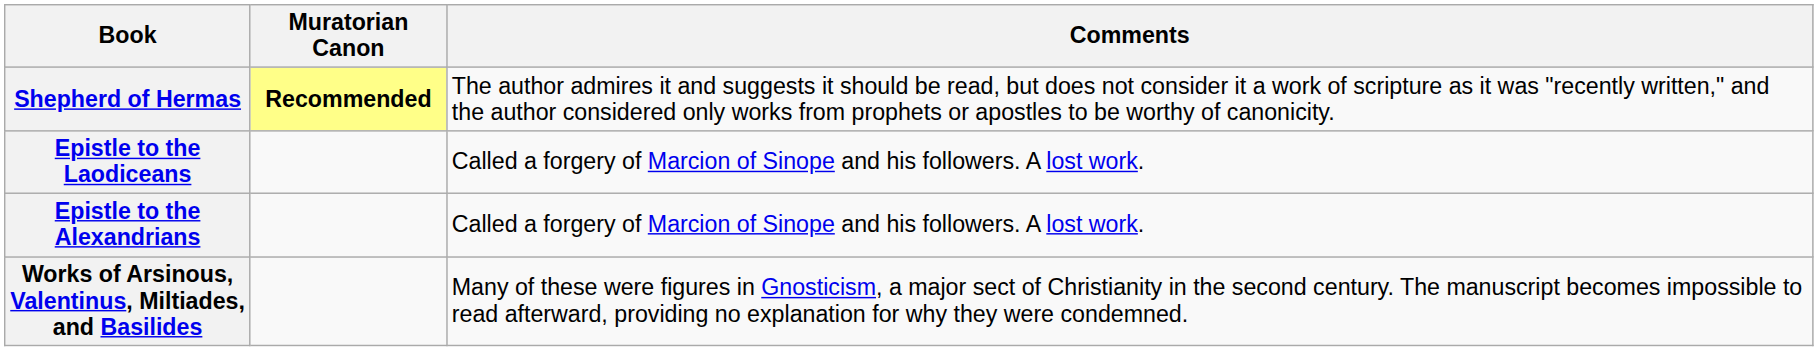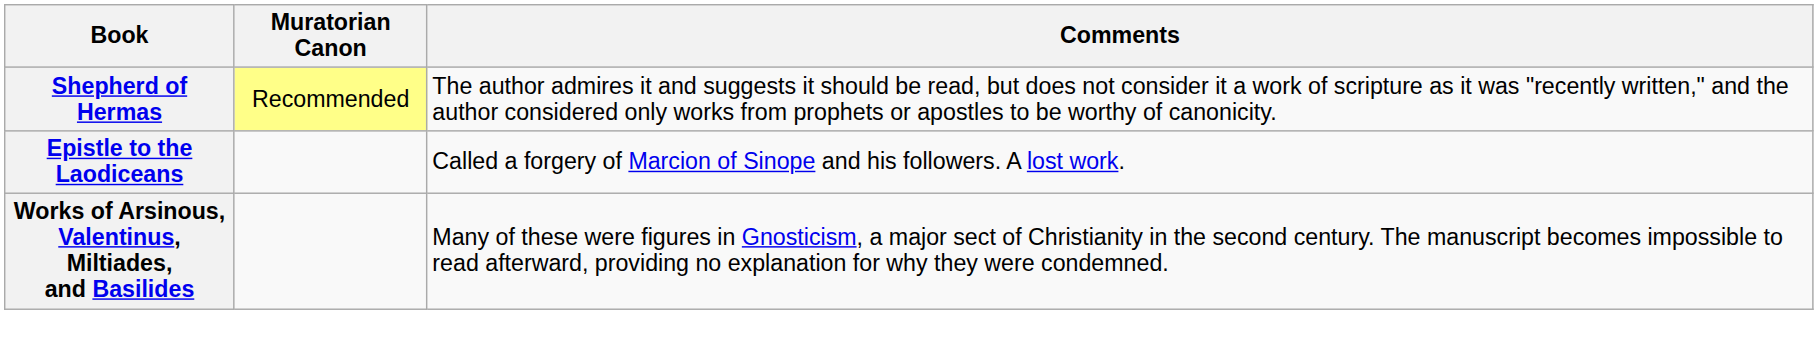(348, 98) bold -> (331, 98) normal
- row: (128, 224)
